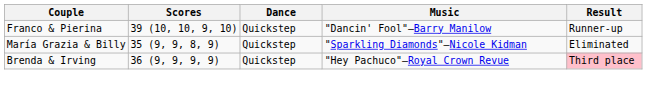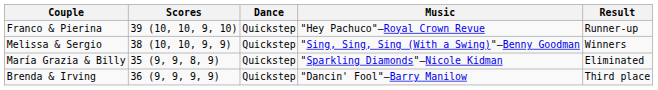(408, 29) "Dancin' Fool"—Barry Manilow -> (393, 29) "Hey Pachuco"—Royal Crown Revue
+ row: (54, 45)
(417, 61) "Hey Pachuco"—Royal Crown Revue -> (384, 77) "Dancin' Fool"—Barry Manilow
(602, 61) pink background -> (617, 77) no background
